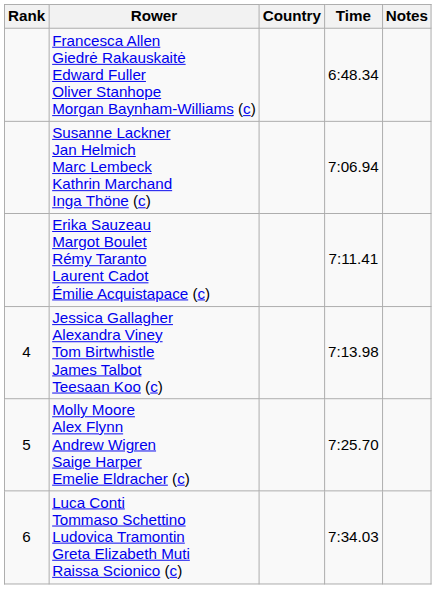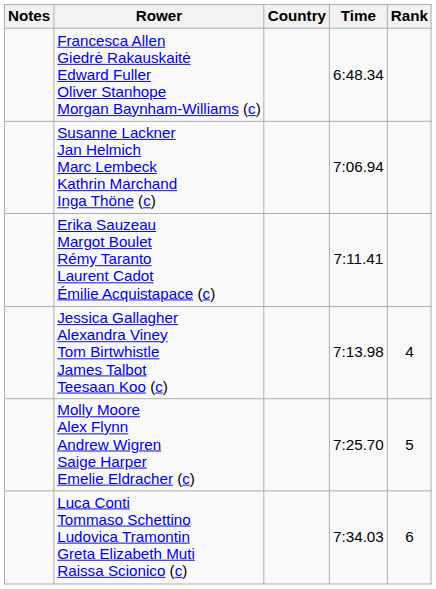columns swapped: (27, 16) <-> (407, 16)
